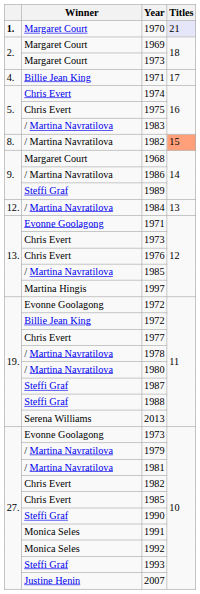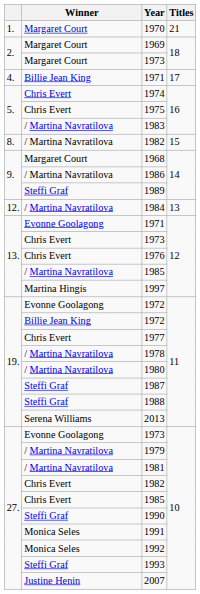(11, 28) bold -> (11, 28) normal
(174, 28) lavender background -> (174, 28) no background
(174, 142) lightsalmon background -> (174, 142) no background
